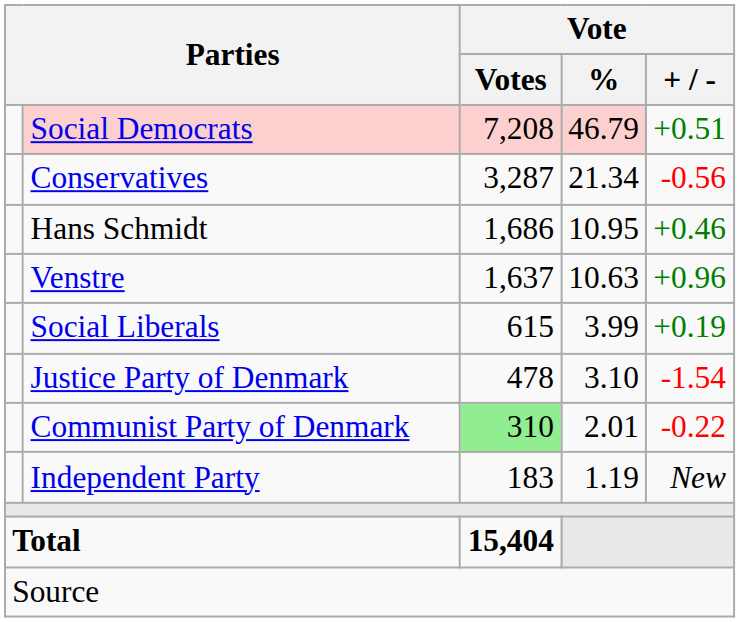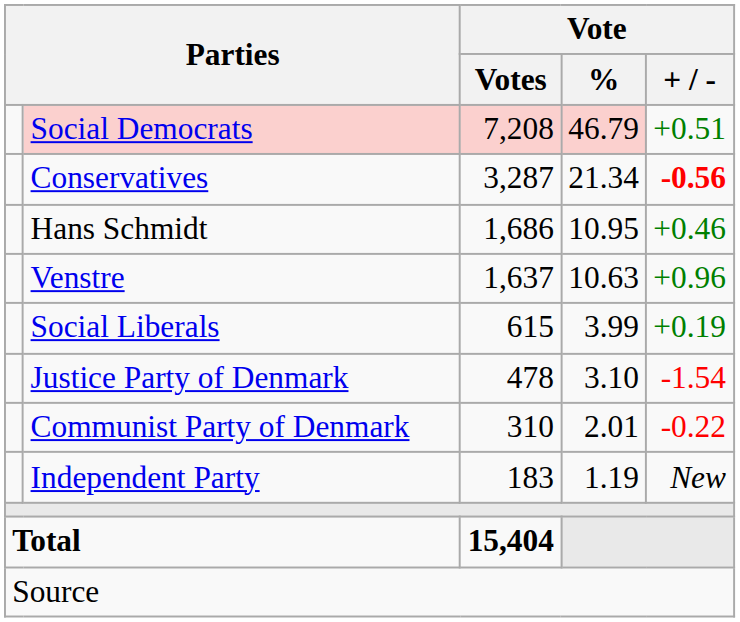(693, 178) normal -> (693, 178) bold
(530, 427) lightgreen background -> (530, 427) no background
